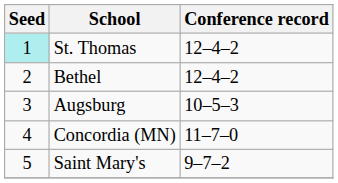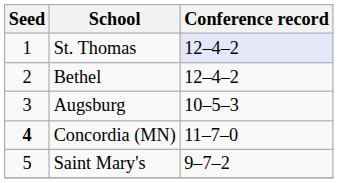(27, 47) paleturquoise background -> (27, 47) no background
(212, 47) no background -> (212, 47) lavender background
(27, 134) normal -> (27, 134) bold
